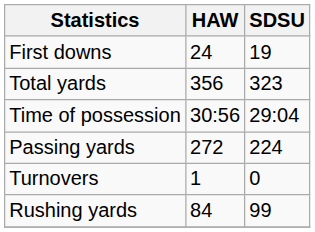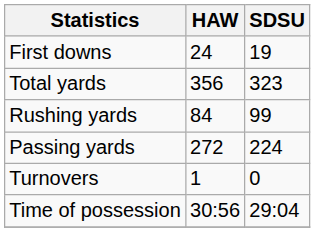rows swapped: (73, 210) <-> (95, 115)
